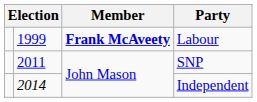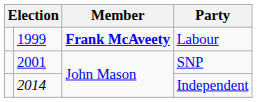(31, 62) 2011 -> (31, 62) 2001
